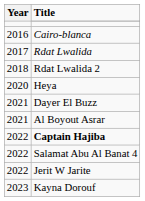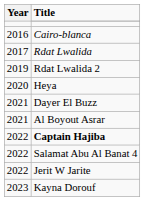(18, 68) 2018 -> (18, 68) 2019
